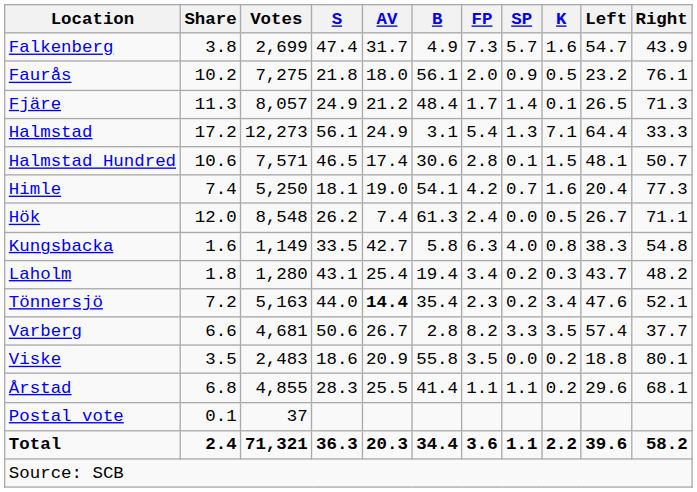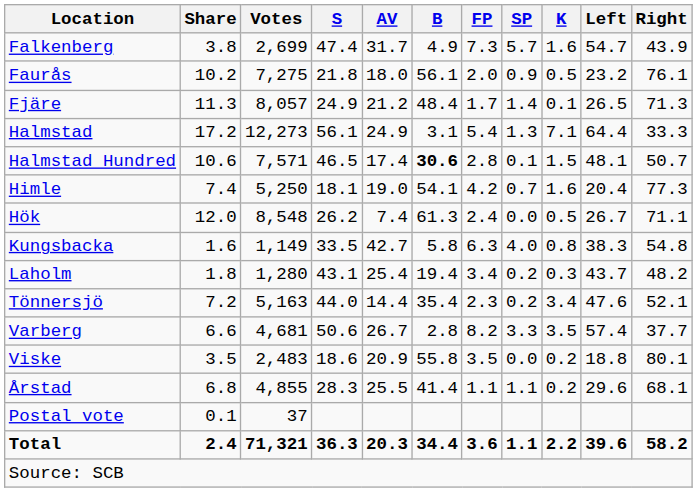(437, 161) normal -> (437, 161) bold
(387, 303) bold -> (387, 303) normal
